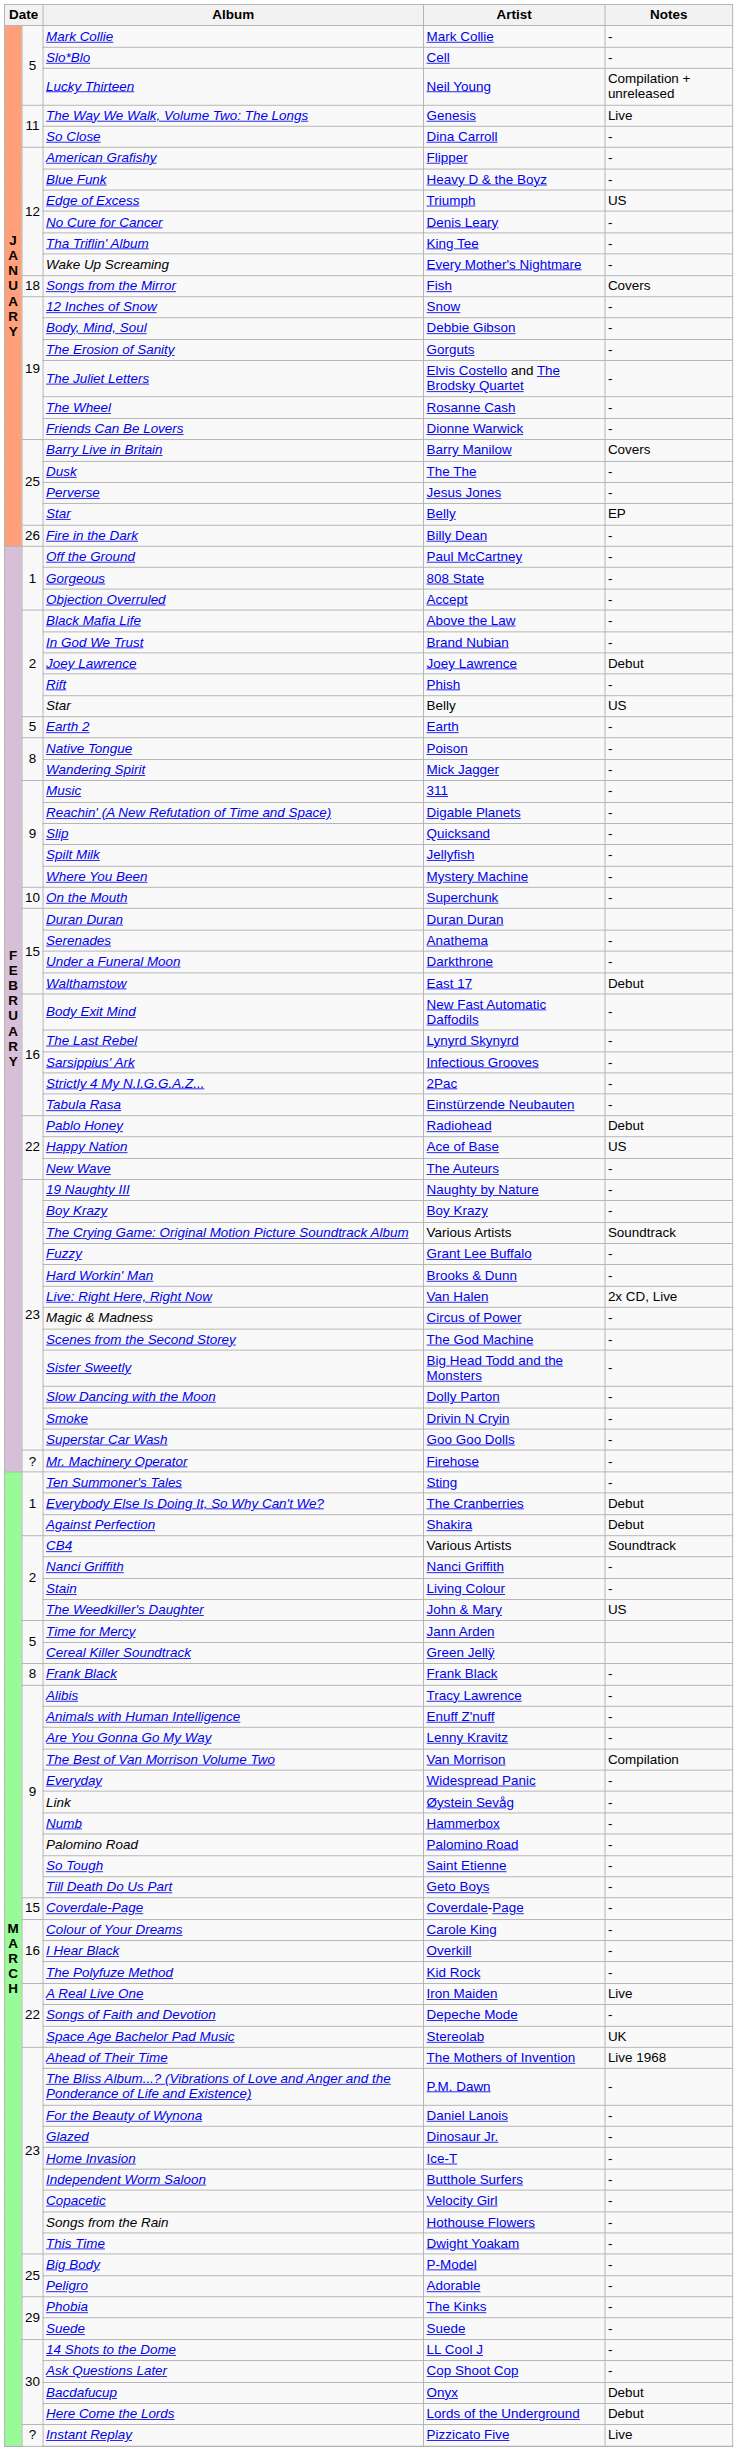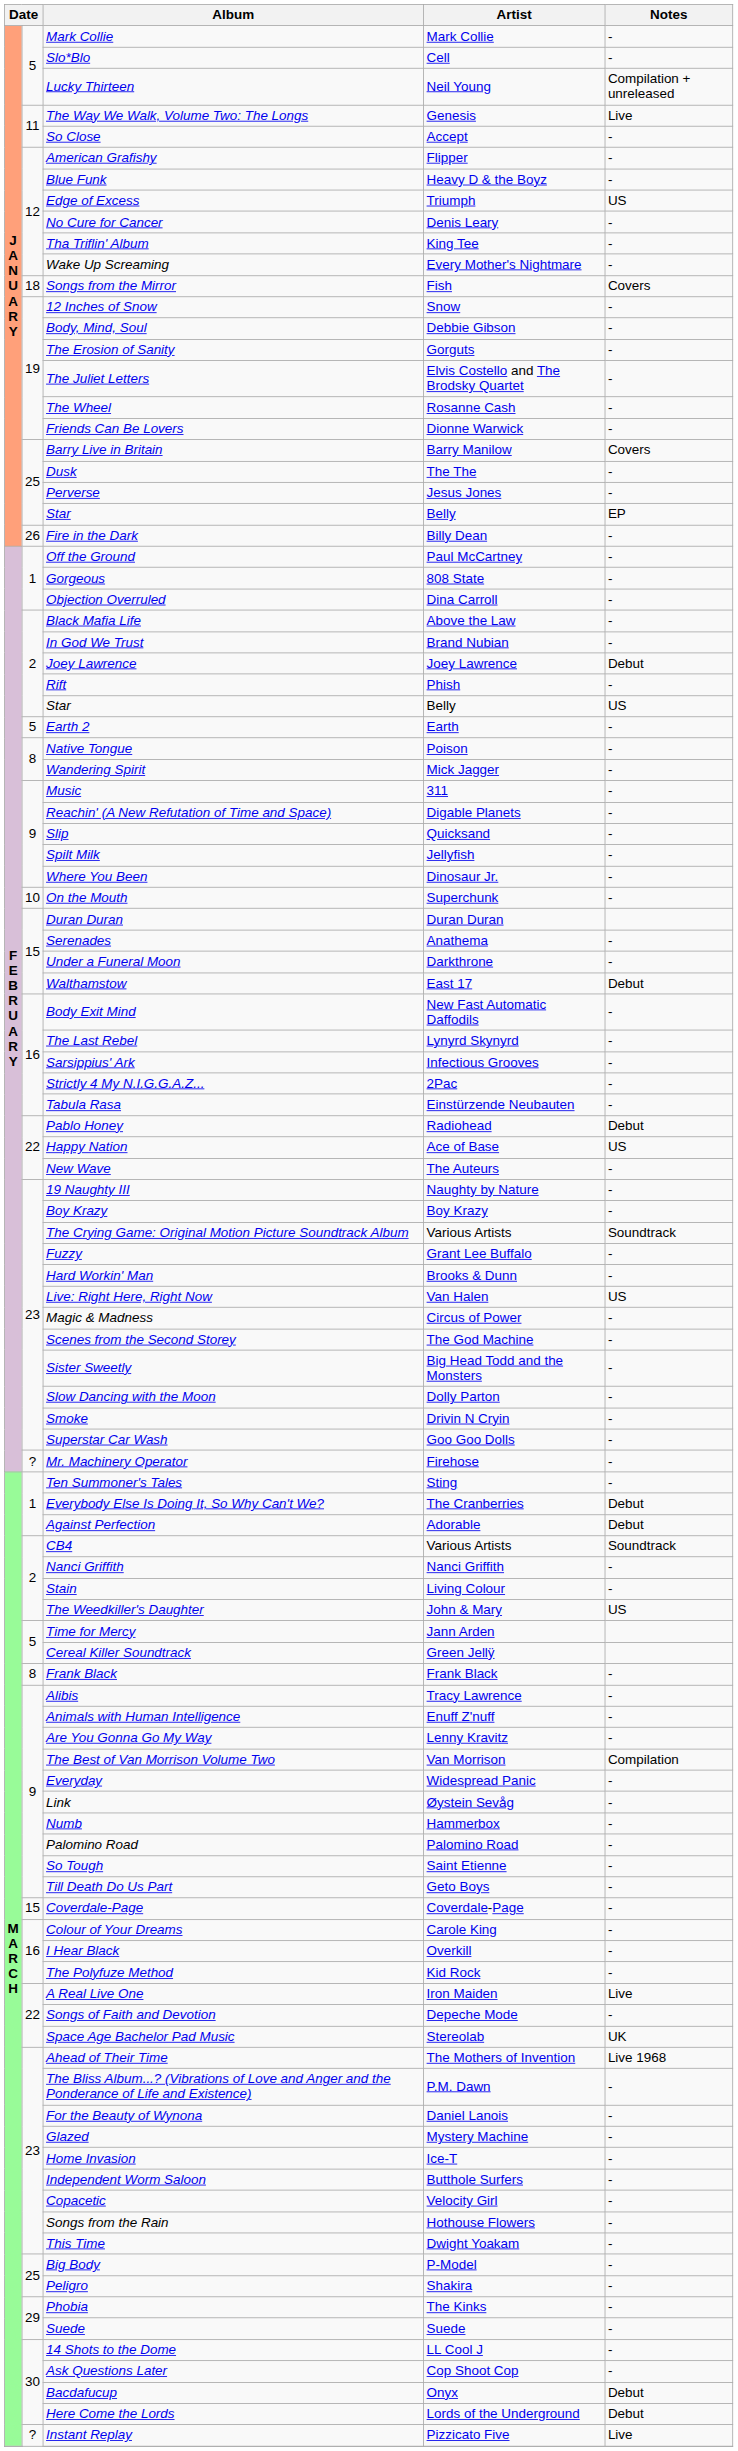(462, 136) Dina Carroll -> (447, 136) Accept
(447, 599) Accept -> (462, 599) Dina Carroll
(477, 876) Mystery Machine -> (462, 876) Dinosaur Jr.
(643, 1296) 2x CD, Live -> (617, 1296) US
(449, 1525) Shakira -> (453, 1525) Adorable
(462, 2136) Dinosaur Jr. -> (477, 2136) Mystery Machine
(453, 2286) Adorable -> (449, 2286) Shakira
